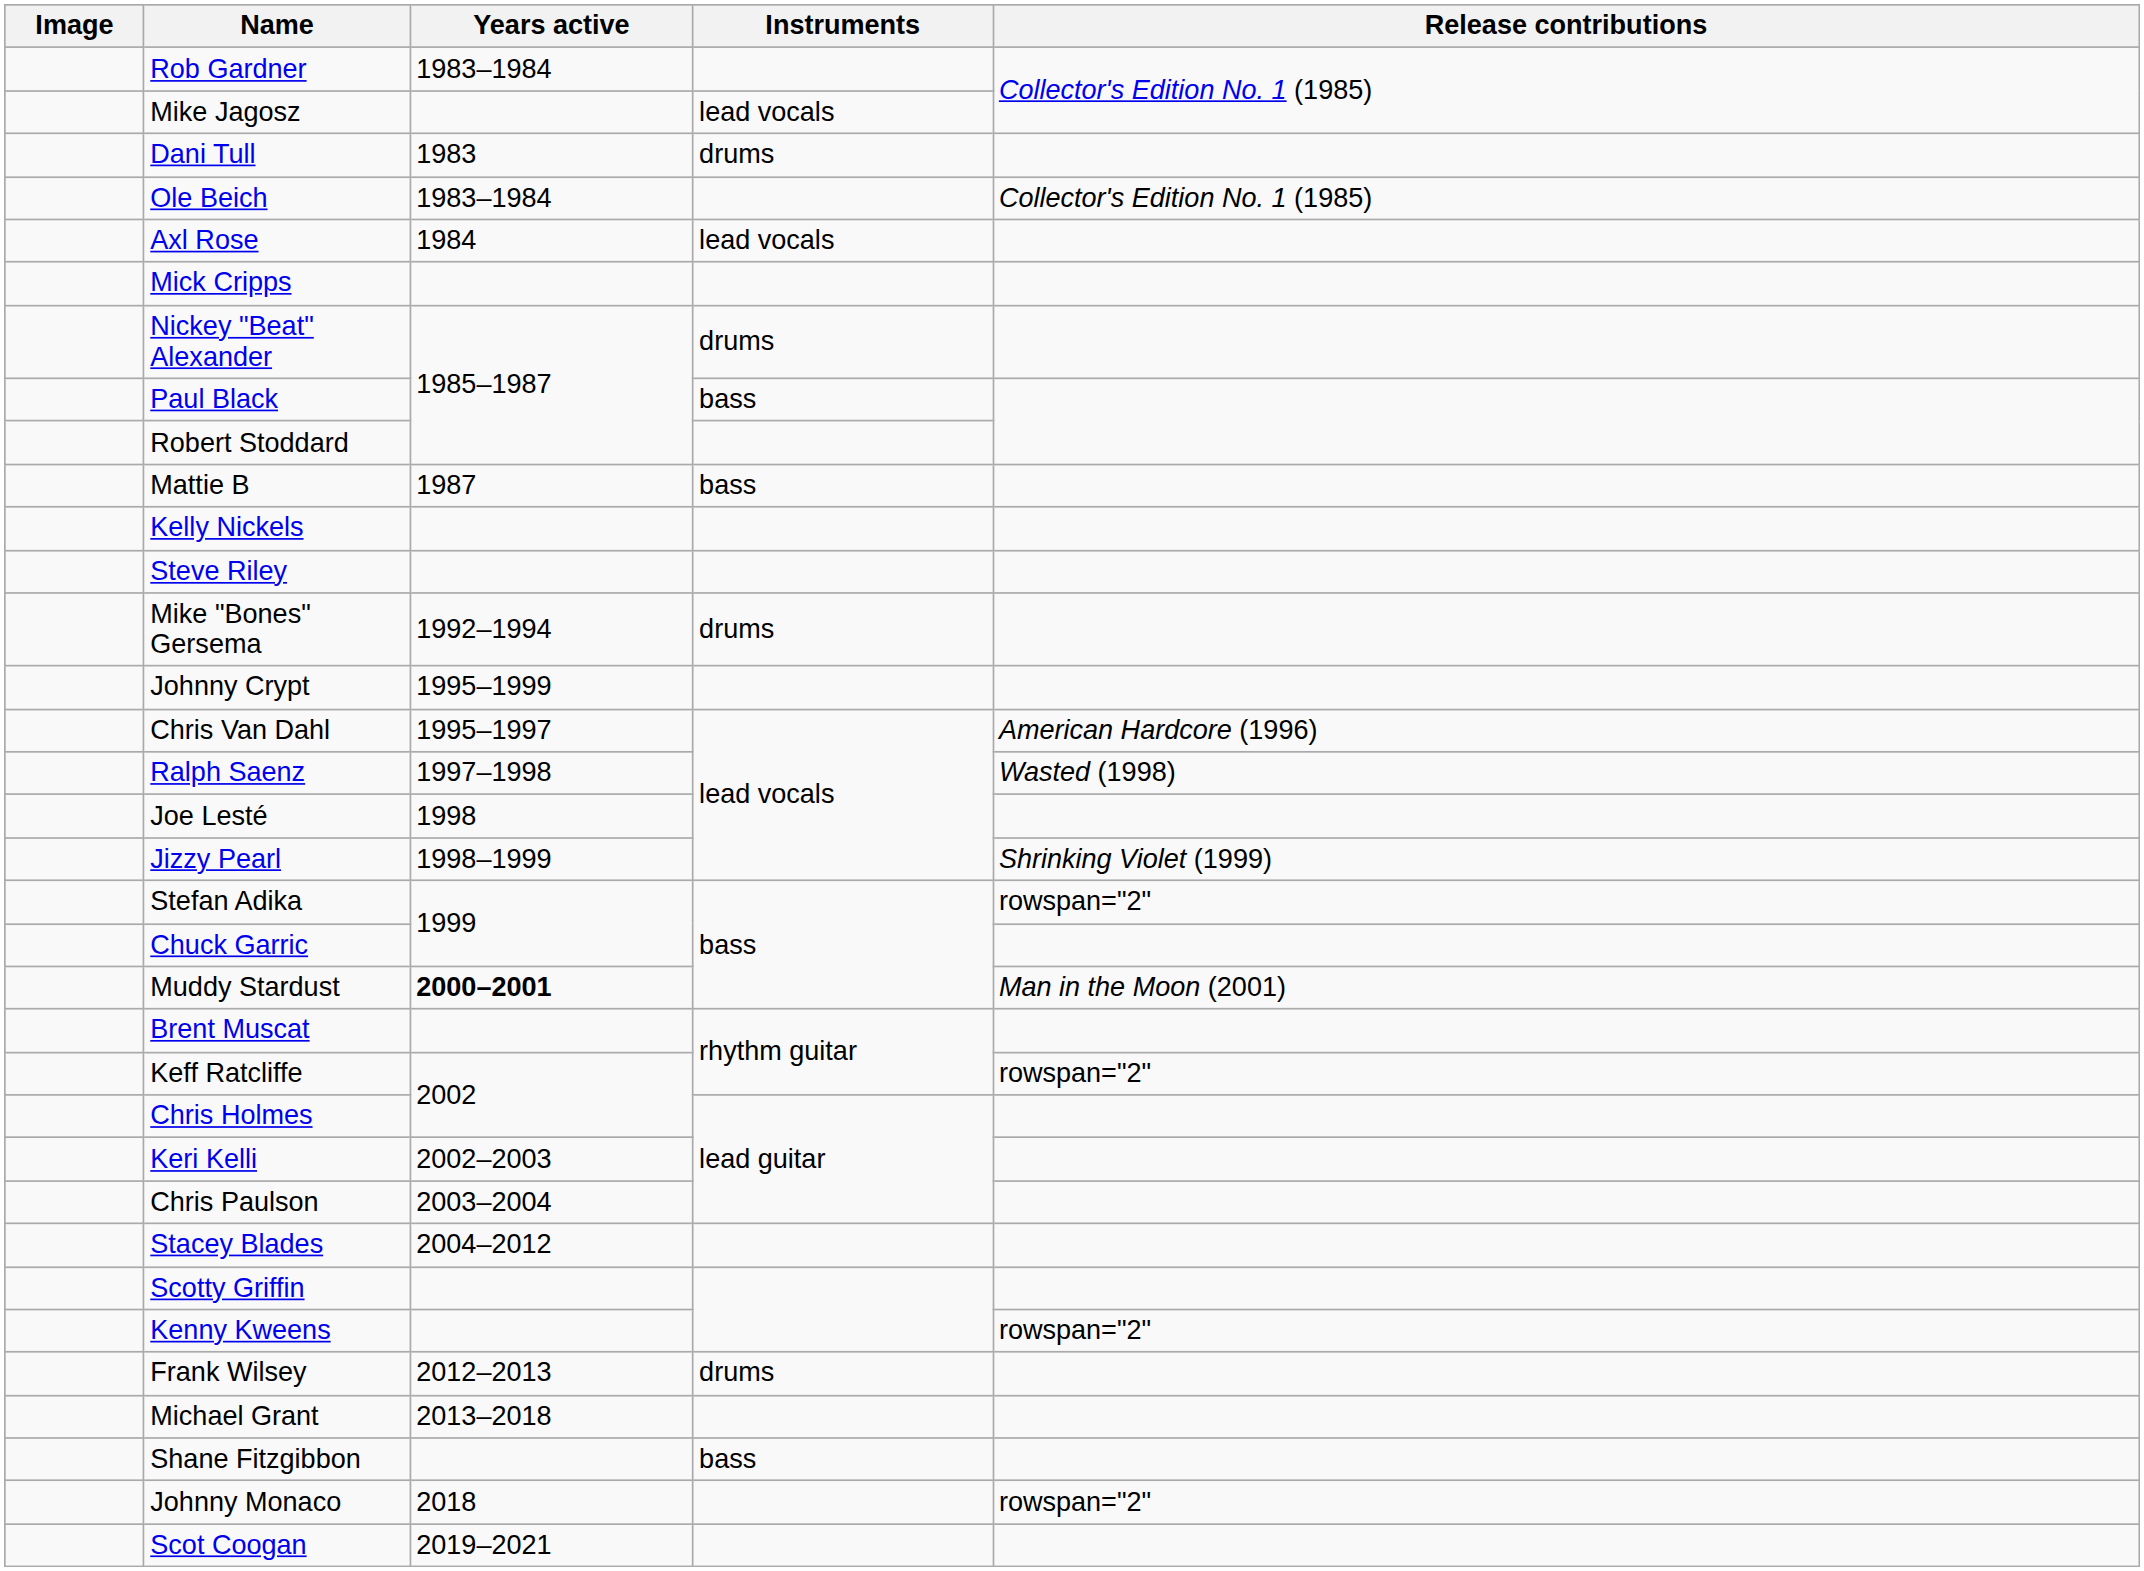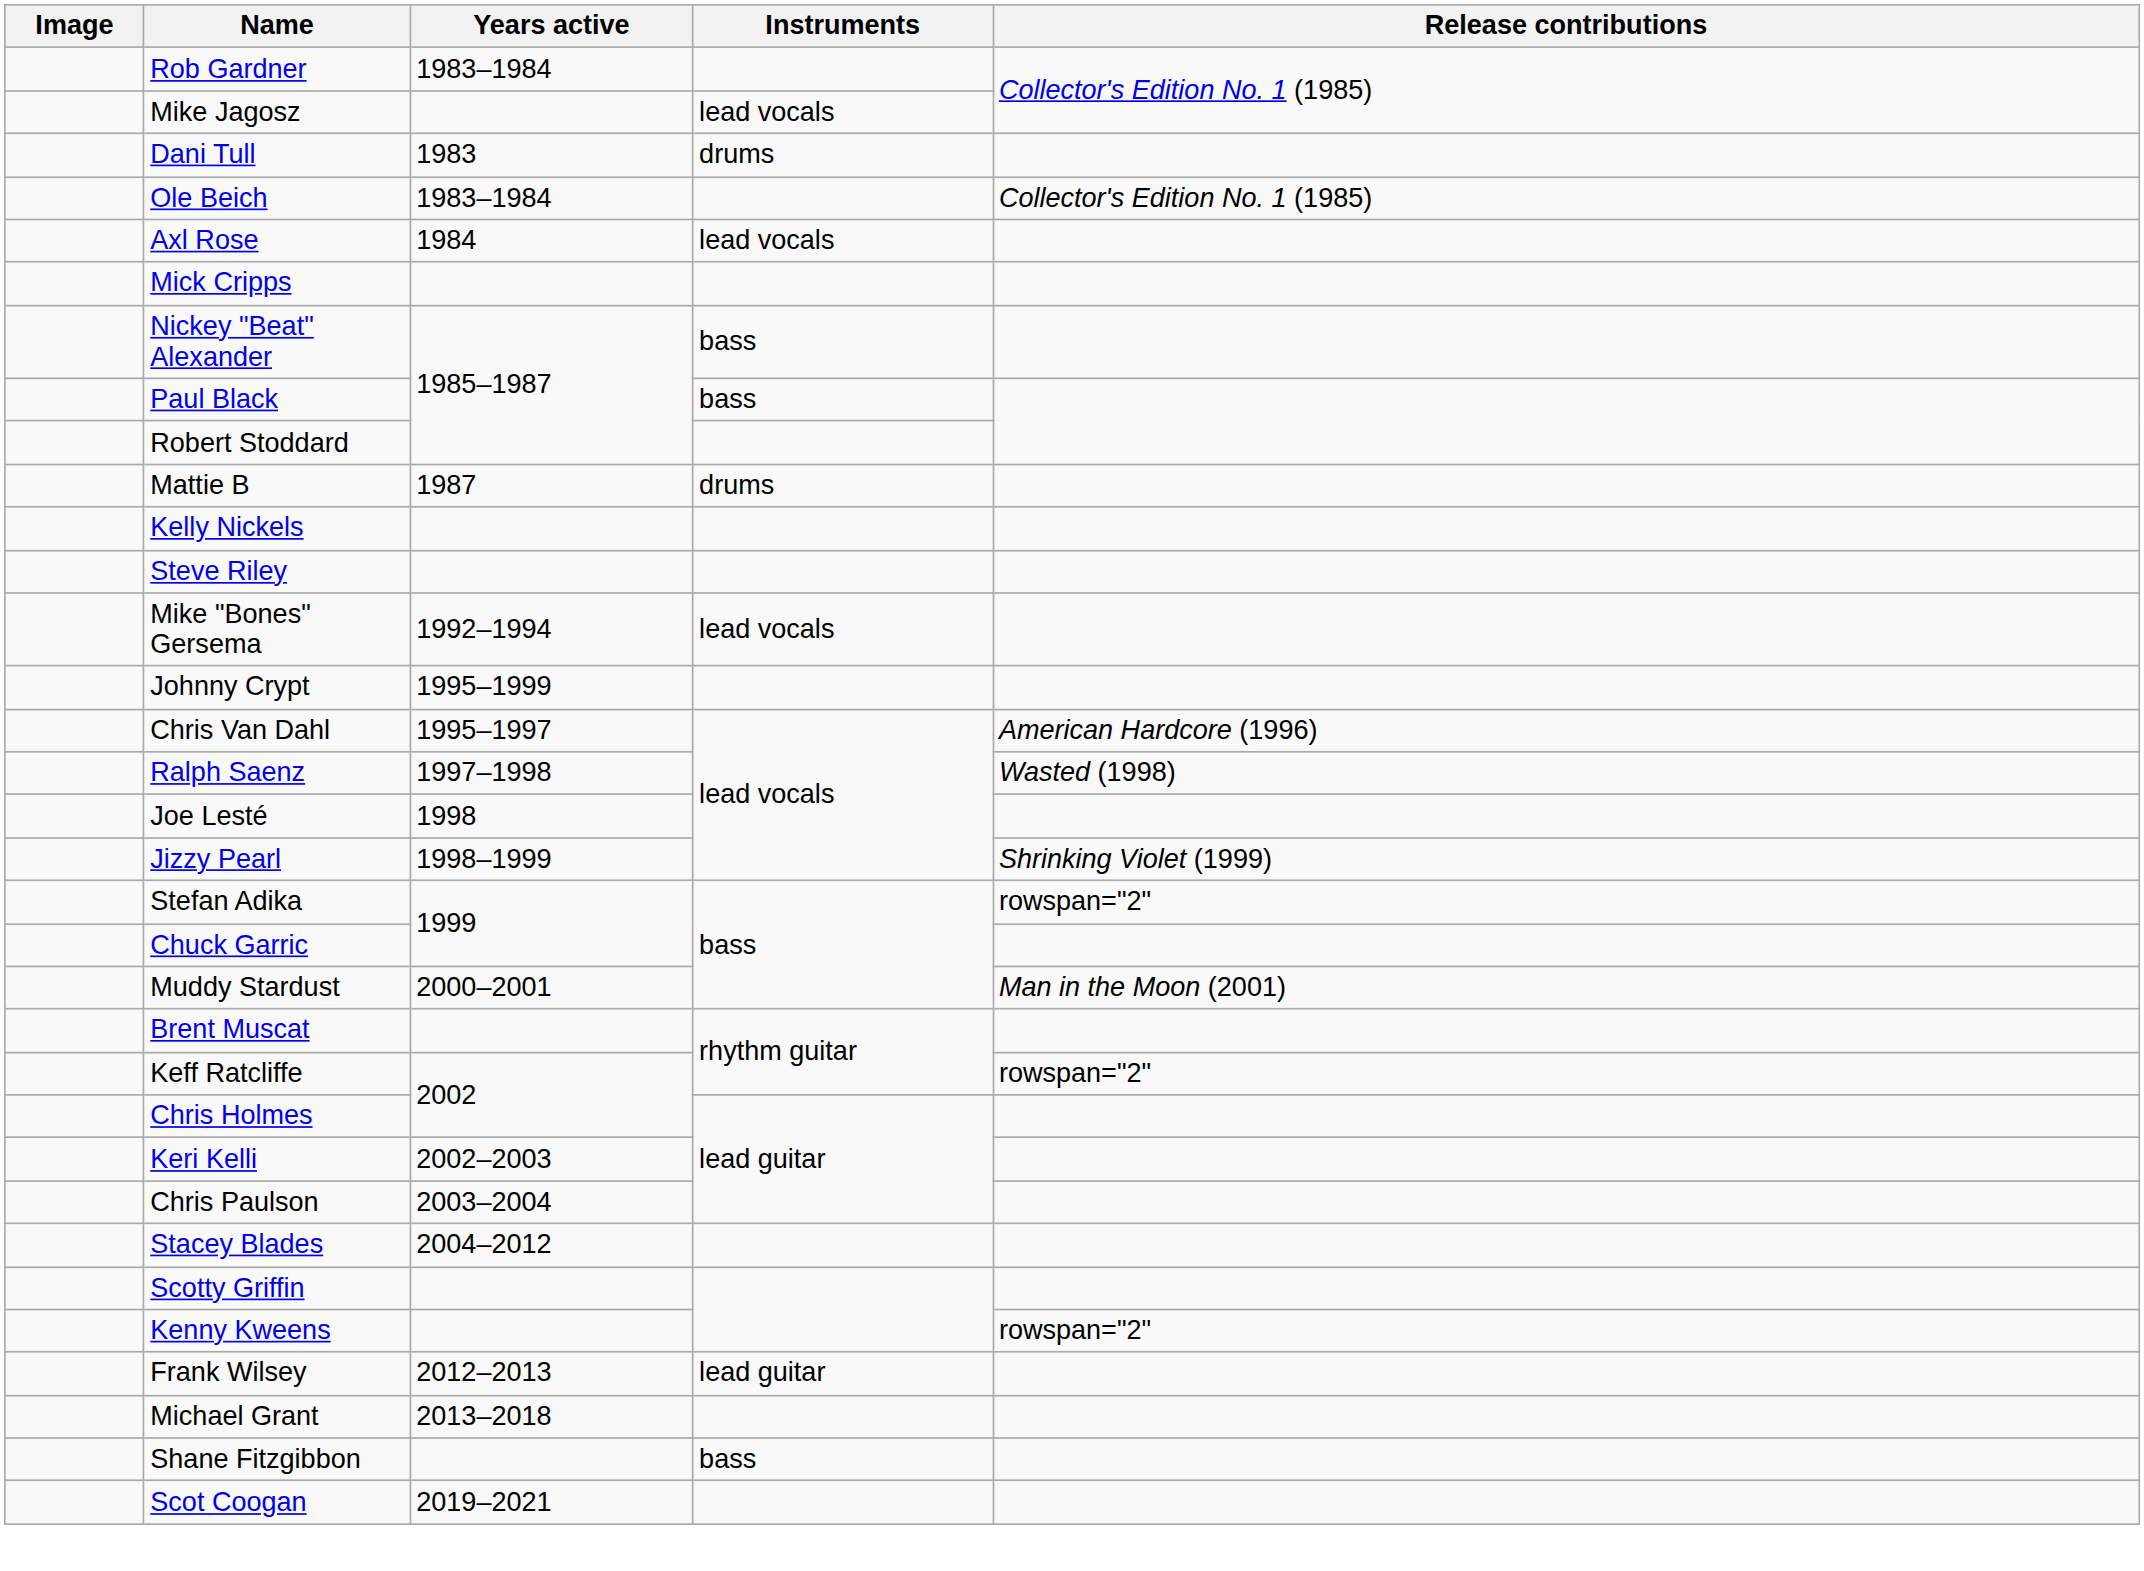(737, 341) drums -> (728, 341) bass
(728, 485) bass -> (737, 485) drums
(737, 629) drums -> (767, 629) lead vocals
(484, 987) bold -> (484, 987) normal
(737, 1373) drums -> (762, 1373) lead guitar
- row: (246, 1501)
